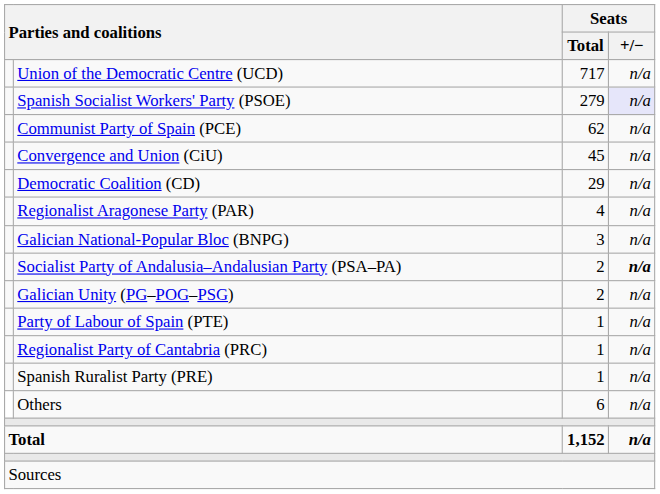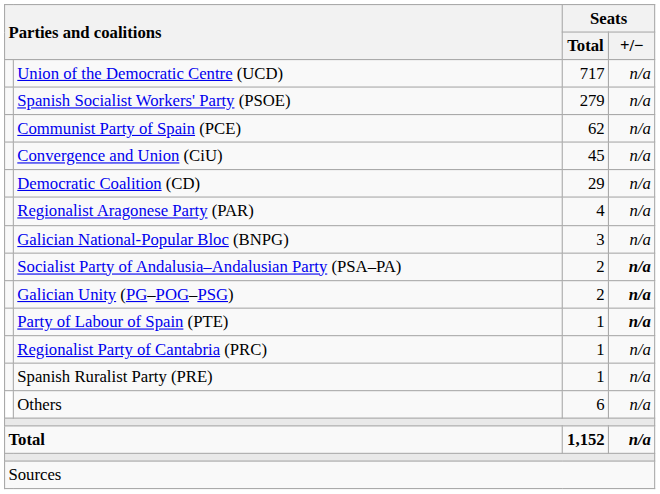(640, 101) lavender background -> (640, 101) no background
(640, 294) normal -> (640, 294) bold
(640, 321) normal -> (640, 321) bold
